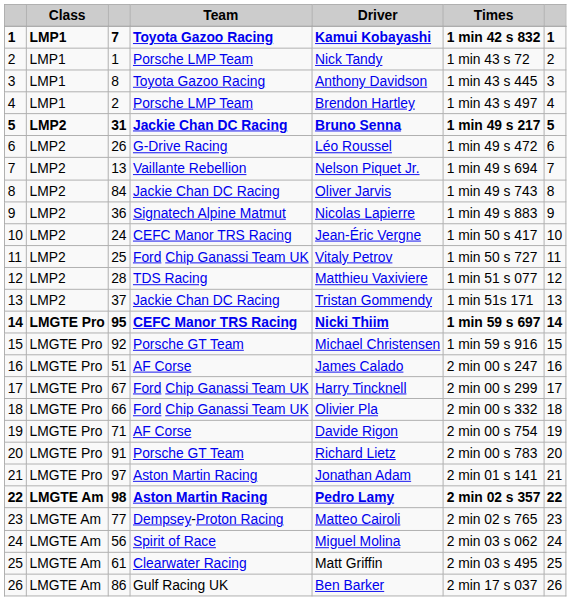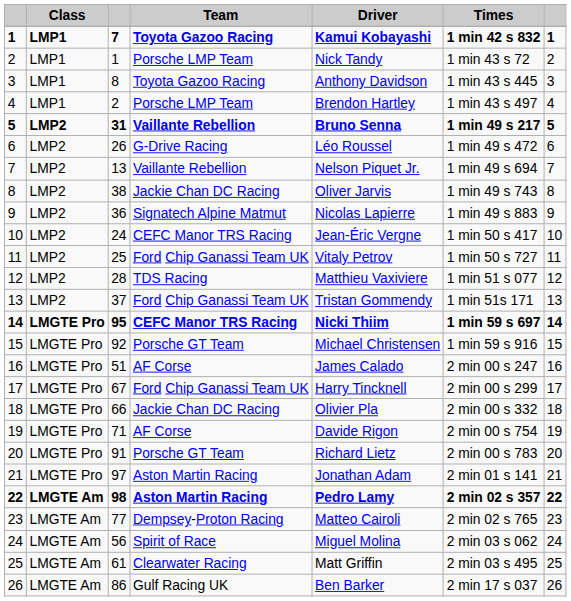(210, 125) Jackie Chan DC Racing -> (194, 125) Vaillante Rebellion
(119, 191) 84 -> (119, 191) 38
(206, 300) Jackie Chan DC Racing -> (221, 300) Ford Chip Ganassi Team UK
(221, 410) Ford Chip Ganassi Team UK -> (206, 410) Jackie Chan DC Racing
